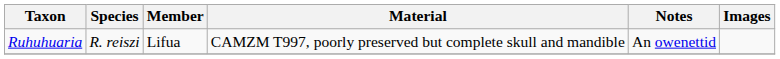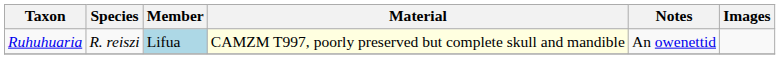(164, 41) no background -> (164, 41) lightblue background
(418, 41) no background -> (418, 41) lightyellow background
